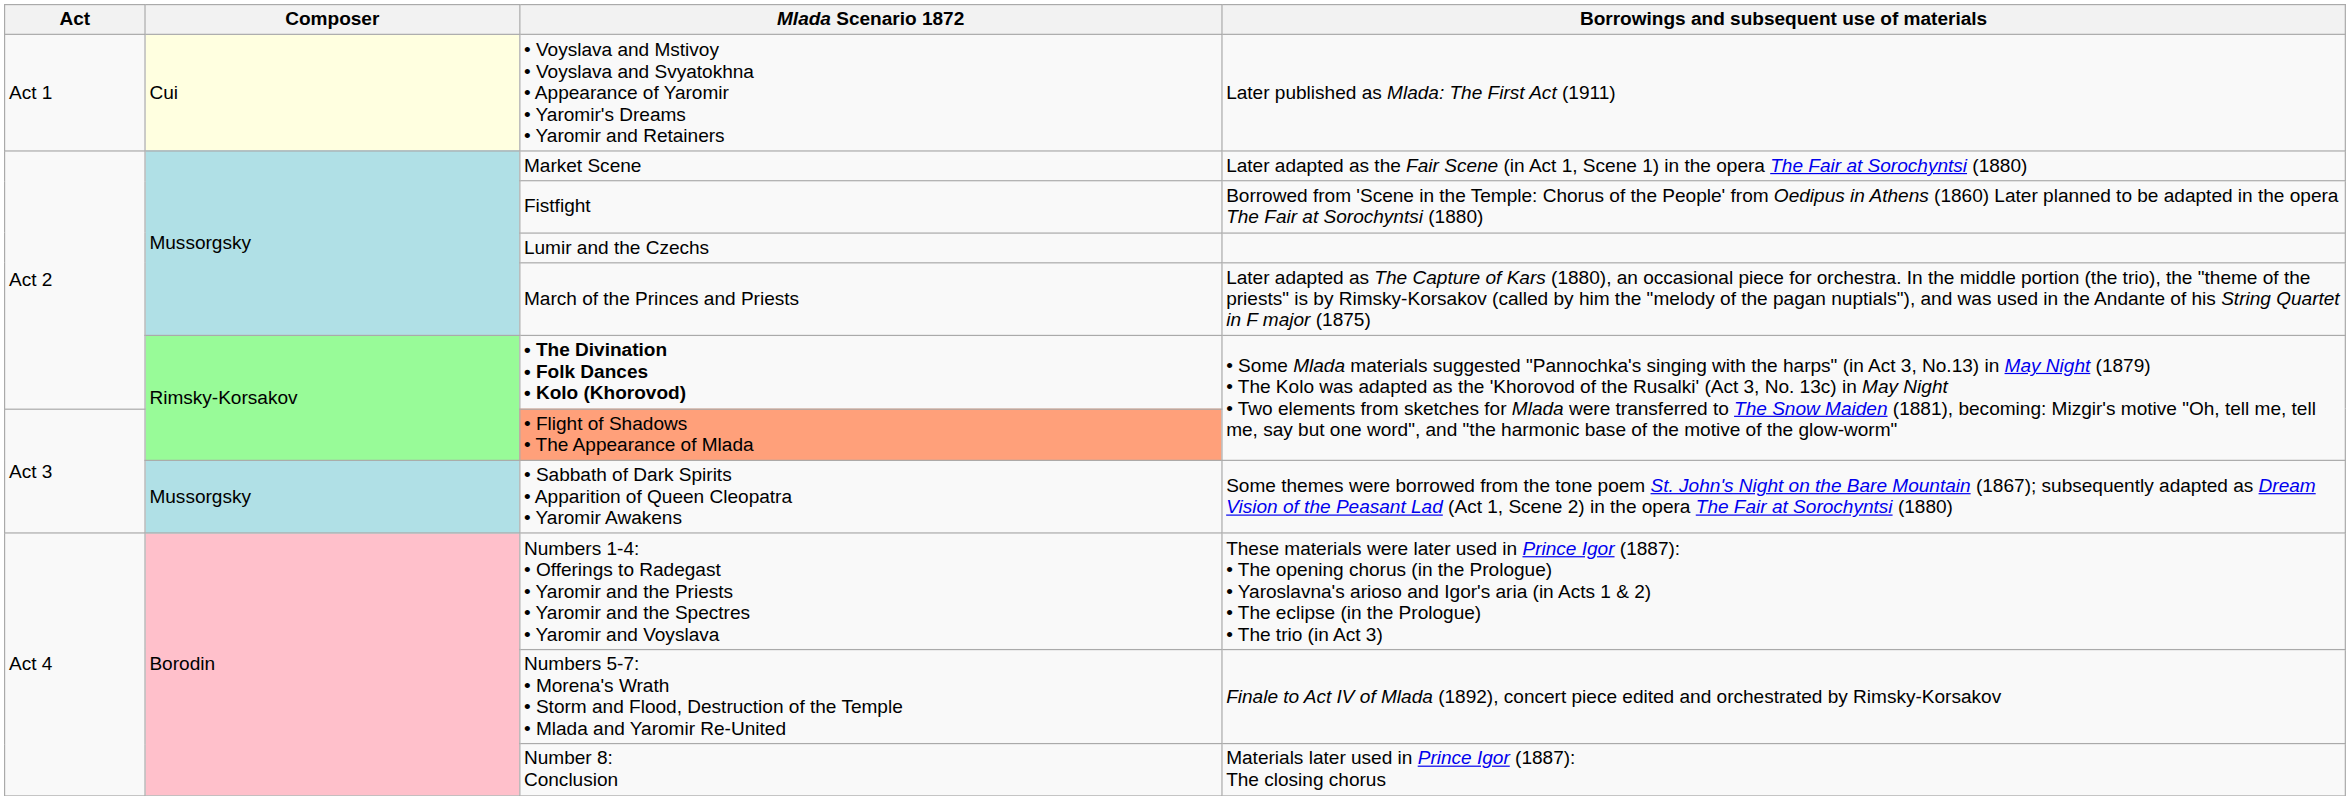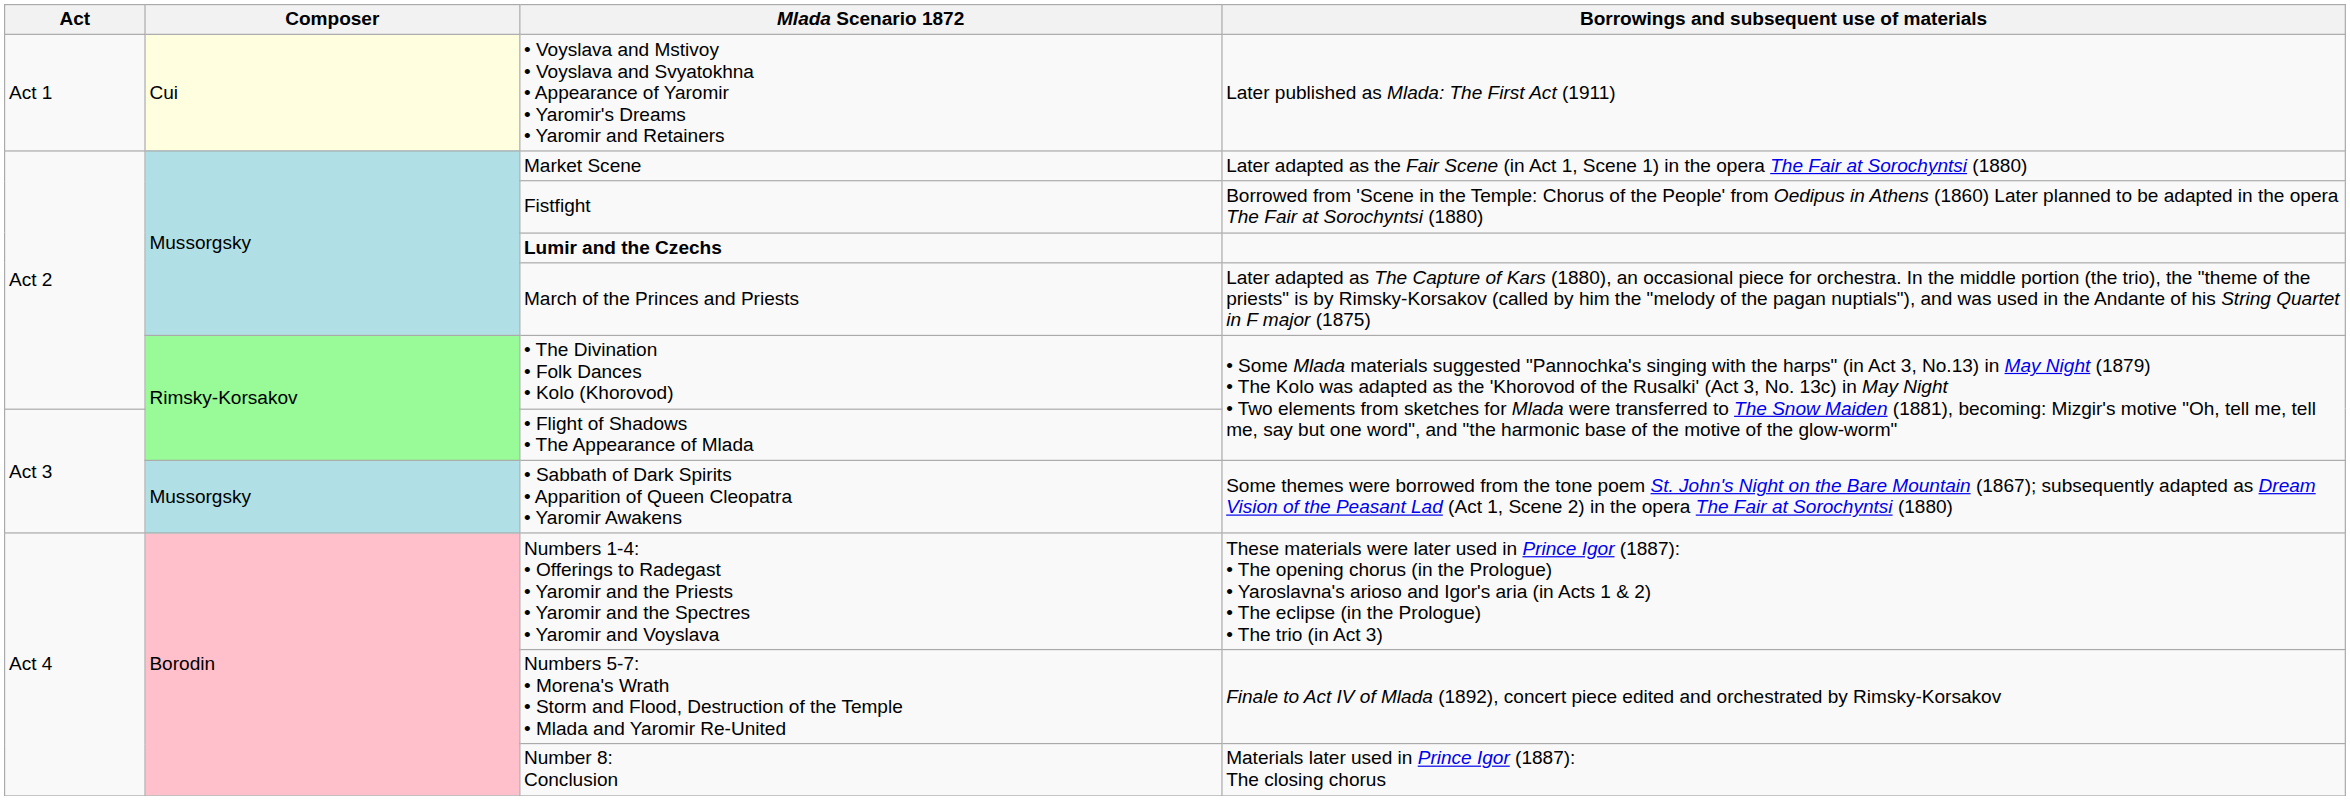(617, 247) normal -> (623, 247) bold
(605, 372) bold -> (599, 372) normal
(639, 434) lightsalmon background -> (639, 434) no background
